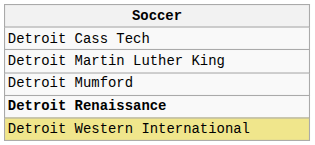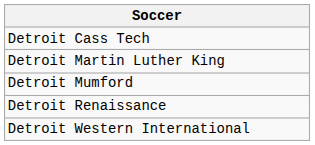(87, 107) bold -> (87, 107) normal
(129, 129) khaki background -> (129, 129) no background
